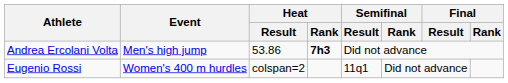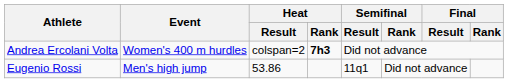(165, 50) Men's high jump -> (185, 50) Women's 400 m hurdles
(266, 50) 53.86 -> (278, 50) colspan=2
(185, 68) Women's 400 m hurdles -> (165, 68) Men's high jump
(278, 68) colspan=2 -> (266, 68) 53.86
